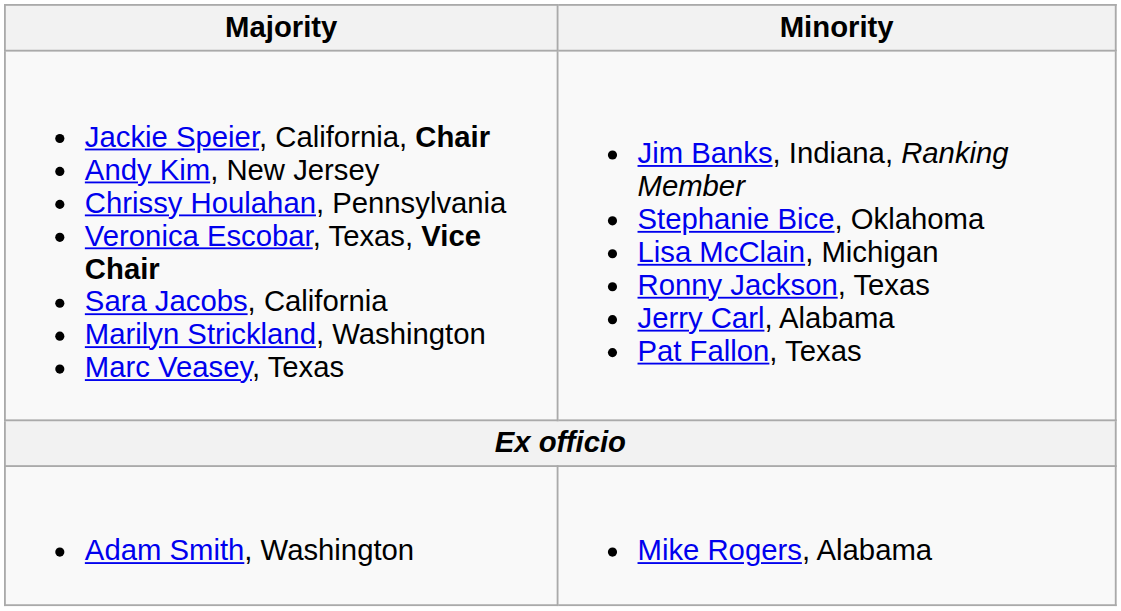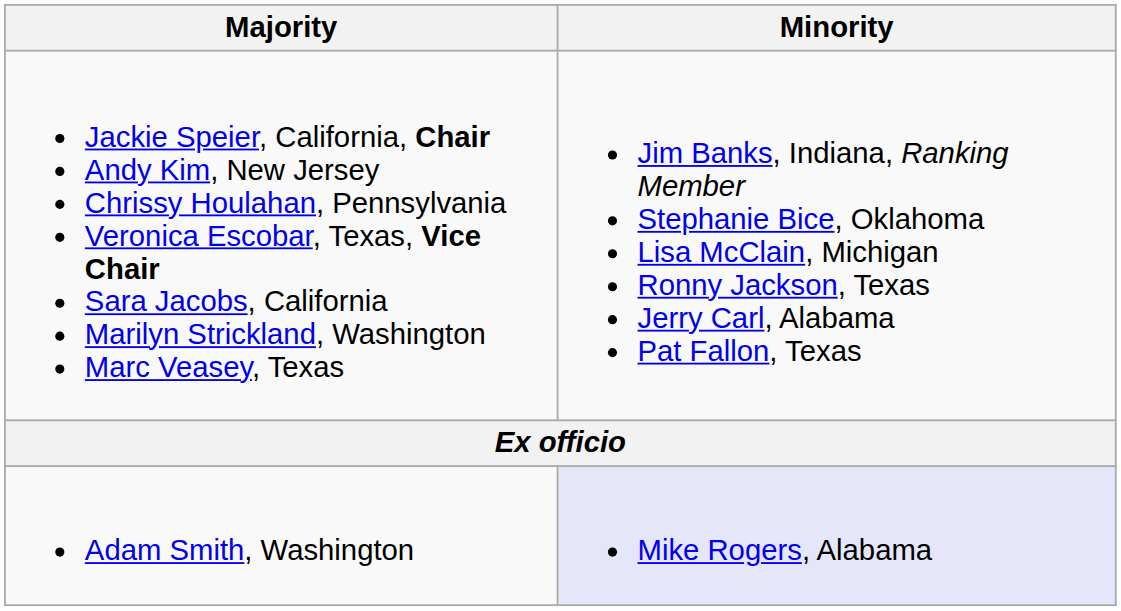(837, 552) no background -> (837, 552) lavender background
